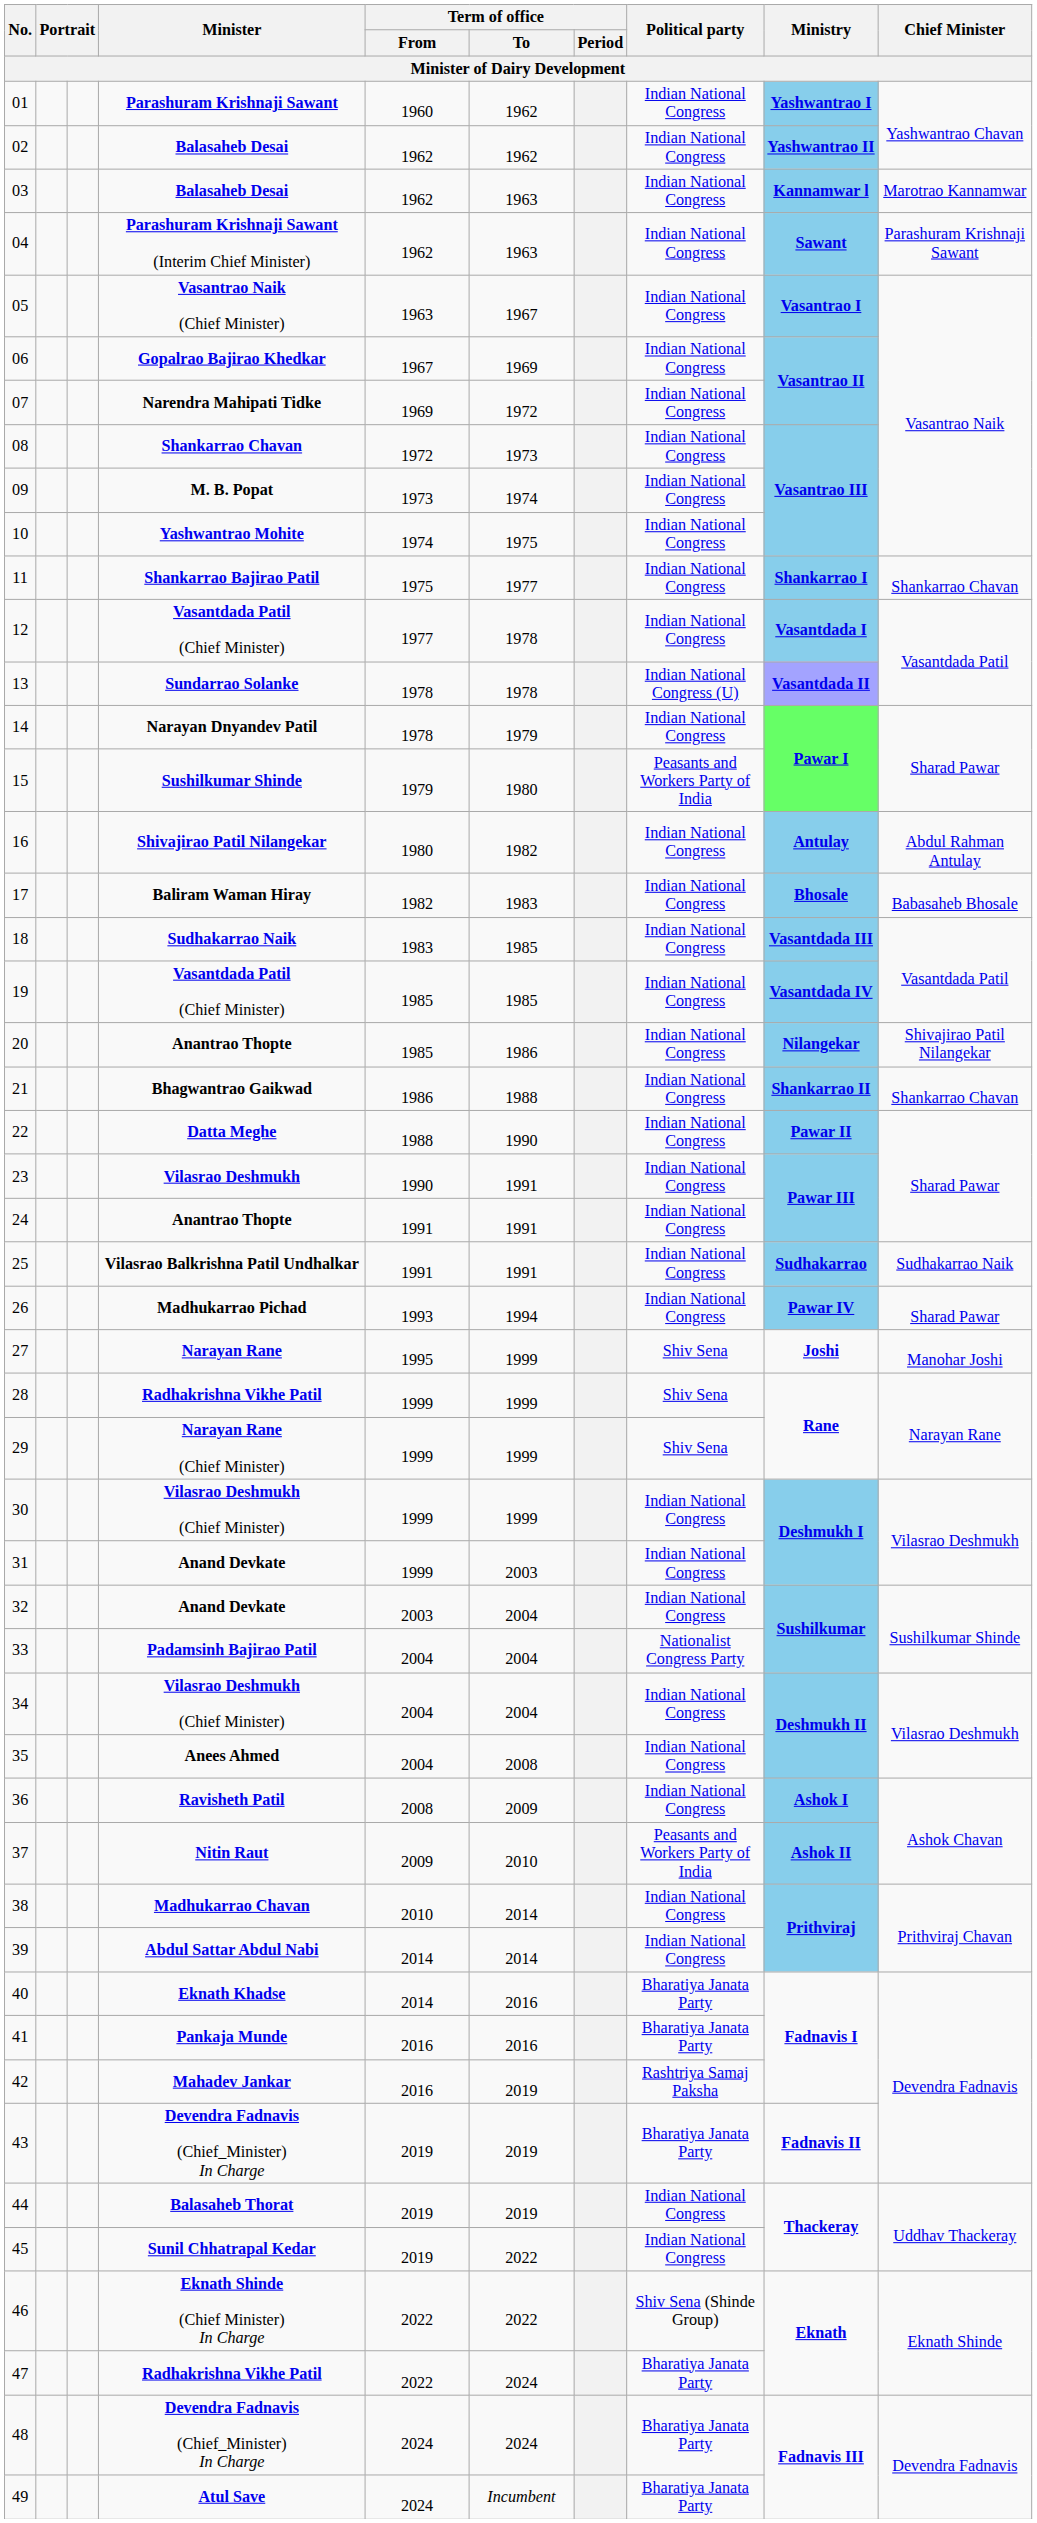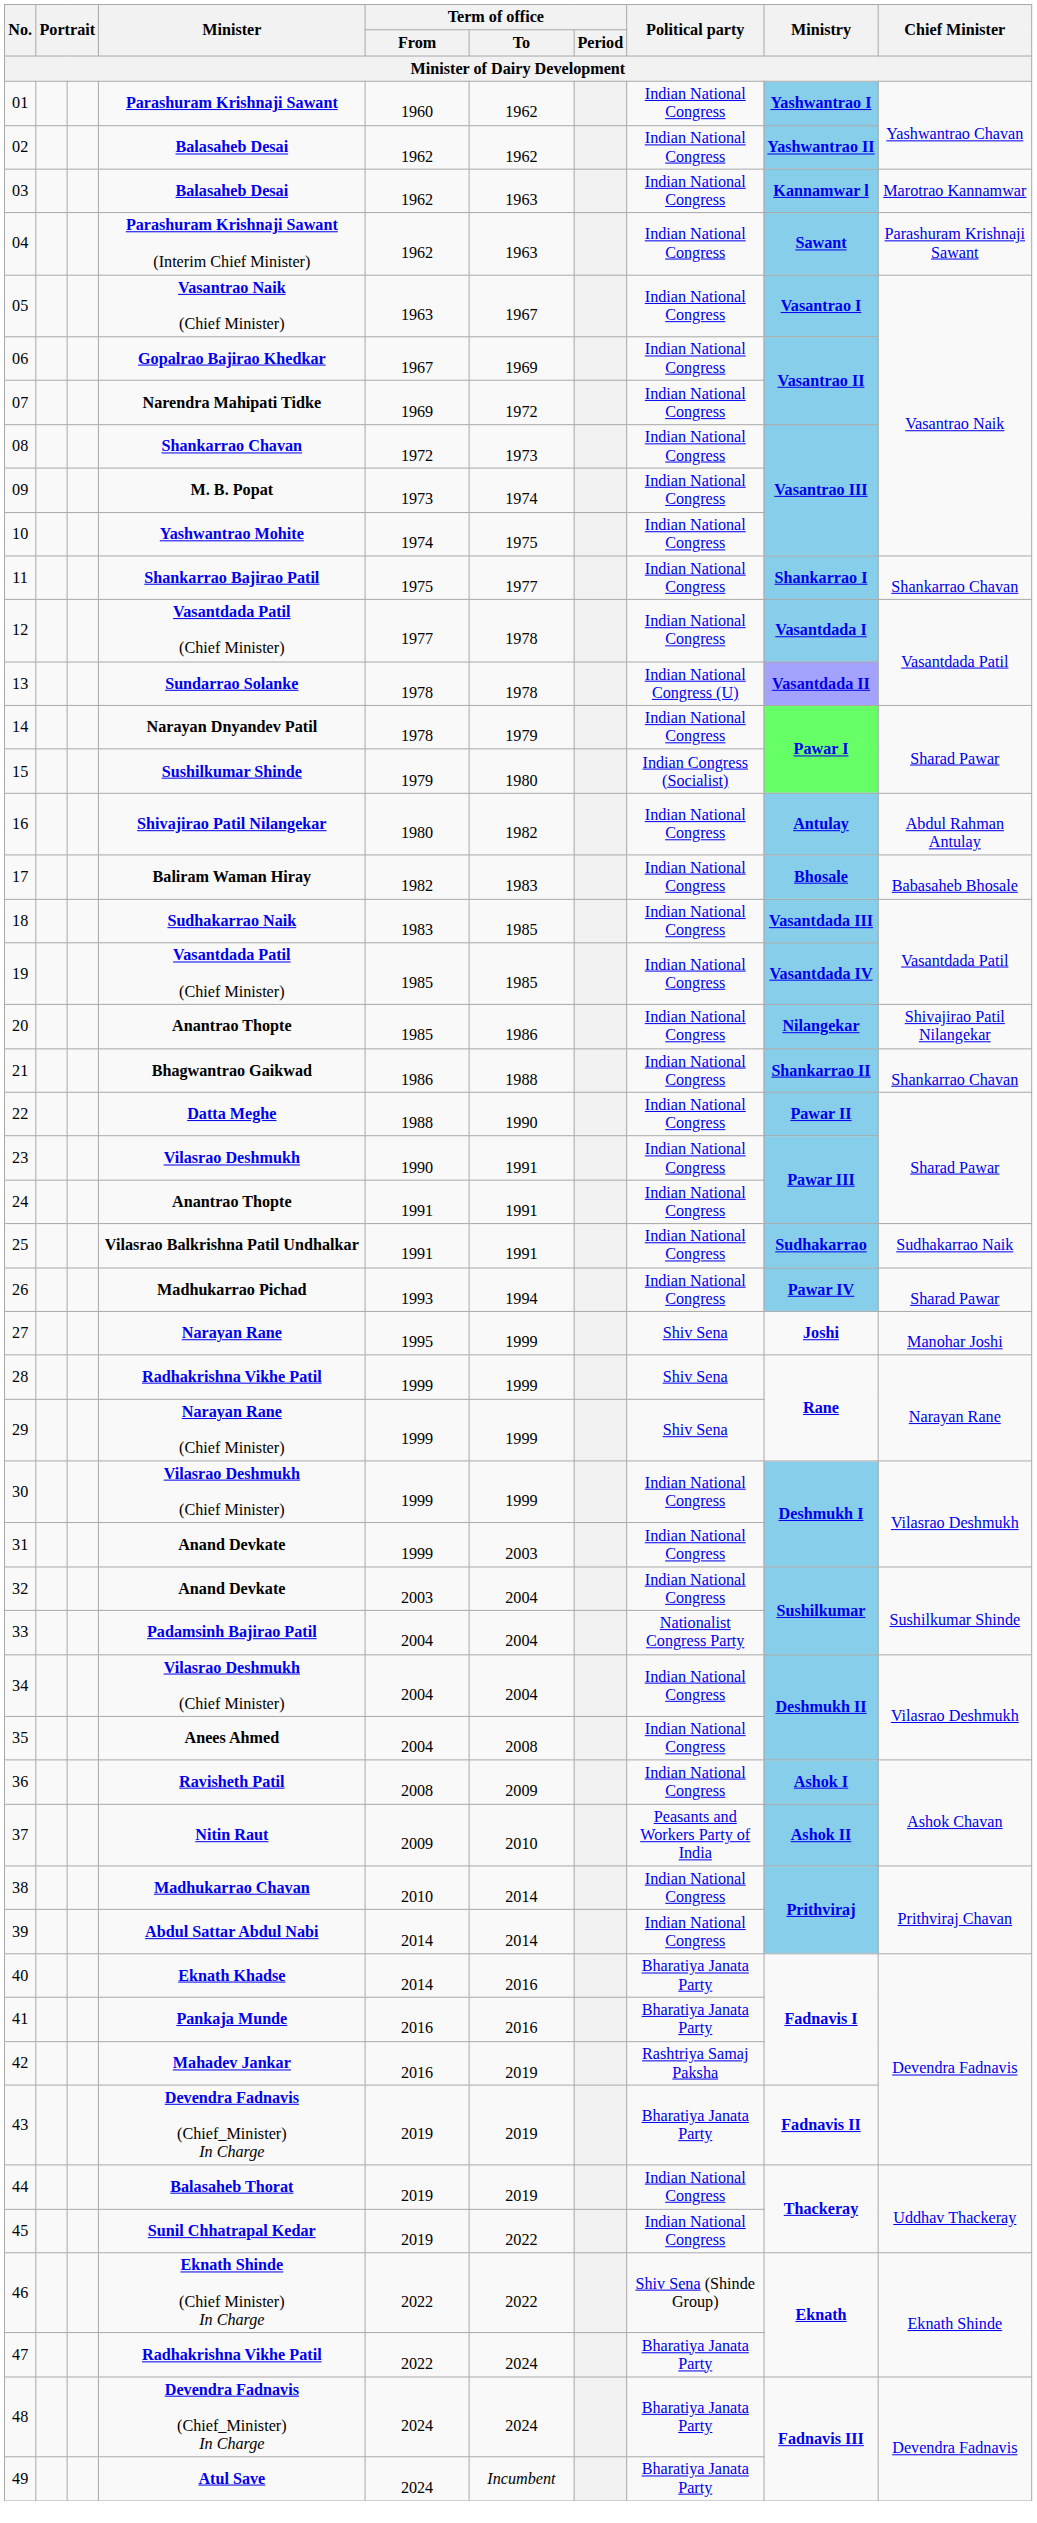(695, 780) Peasants and Workers Party of India -> (695, 771) Indian Congress (Socialist)
